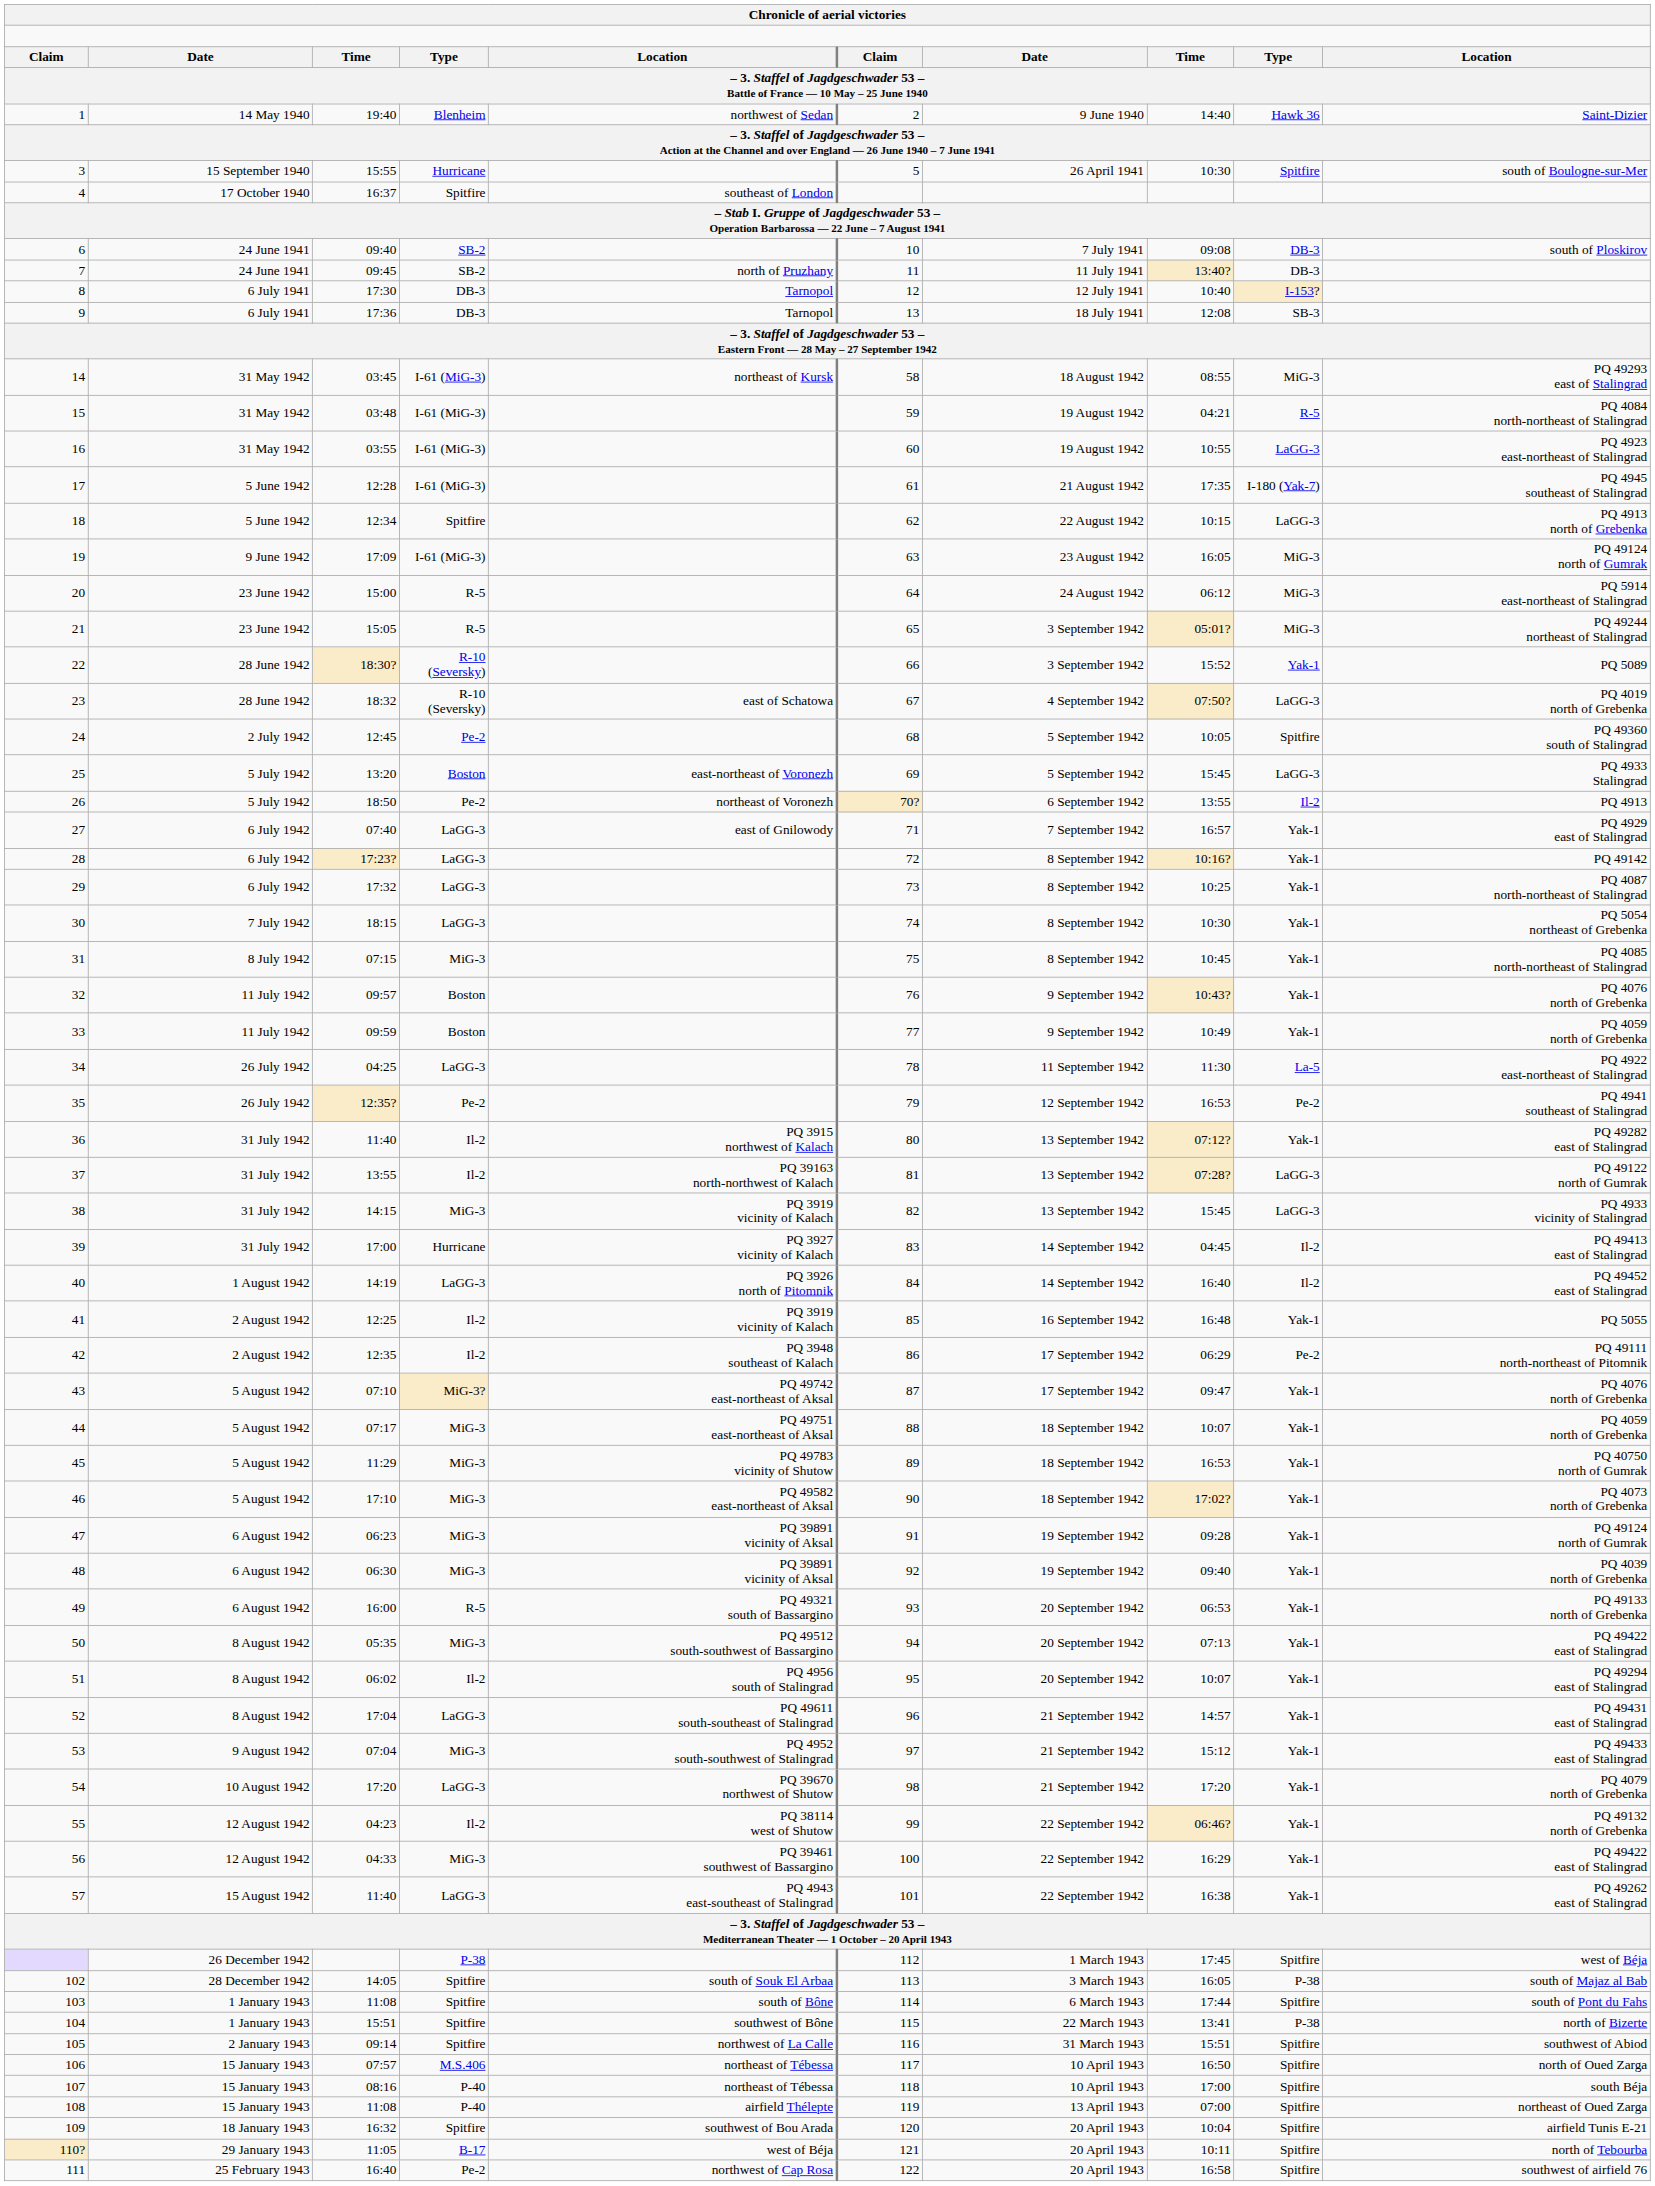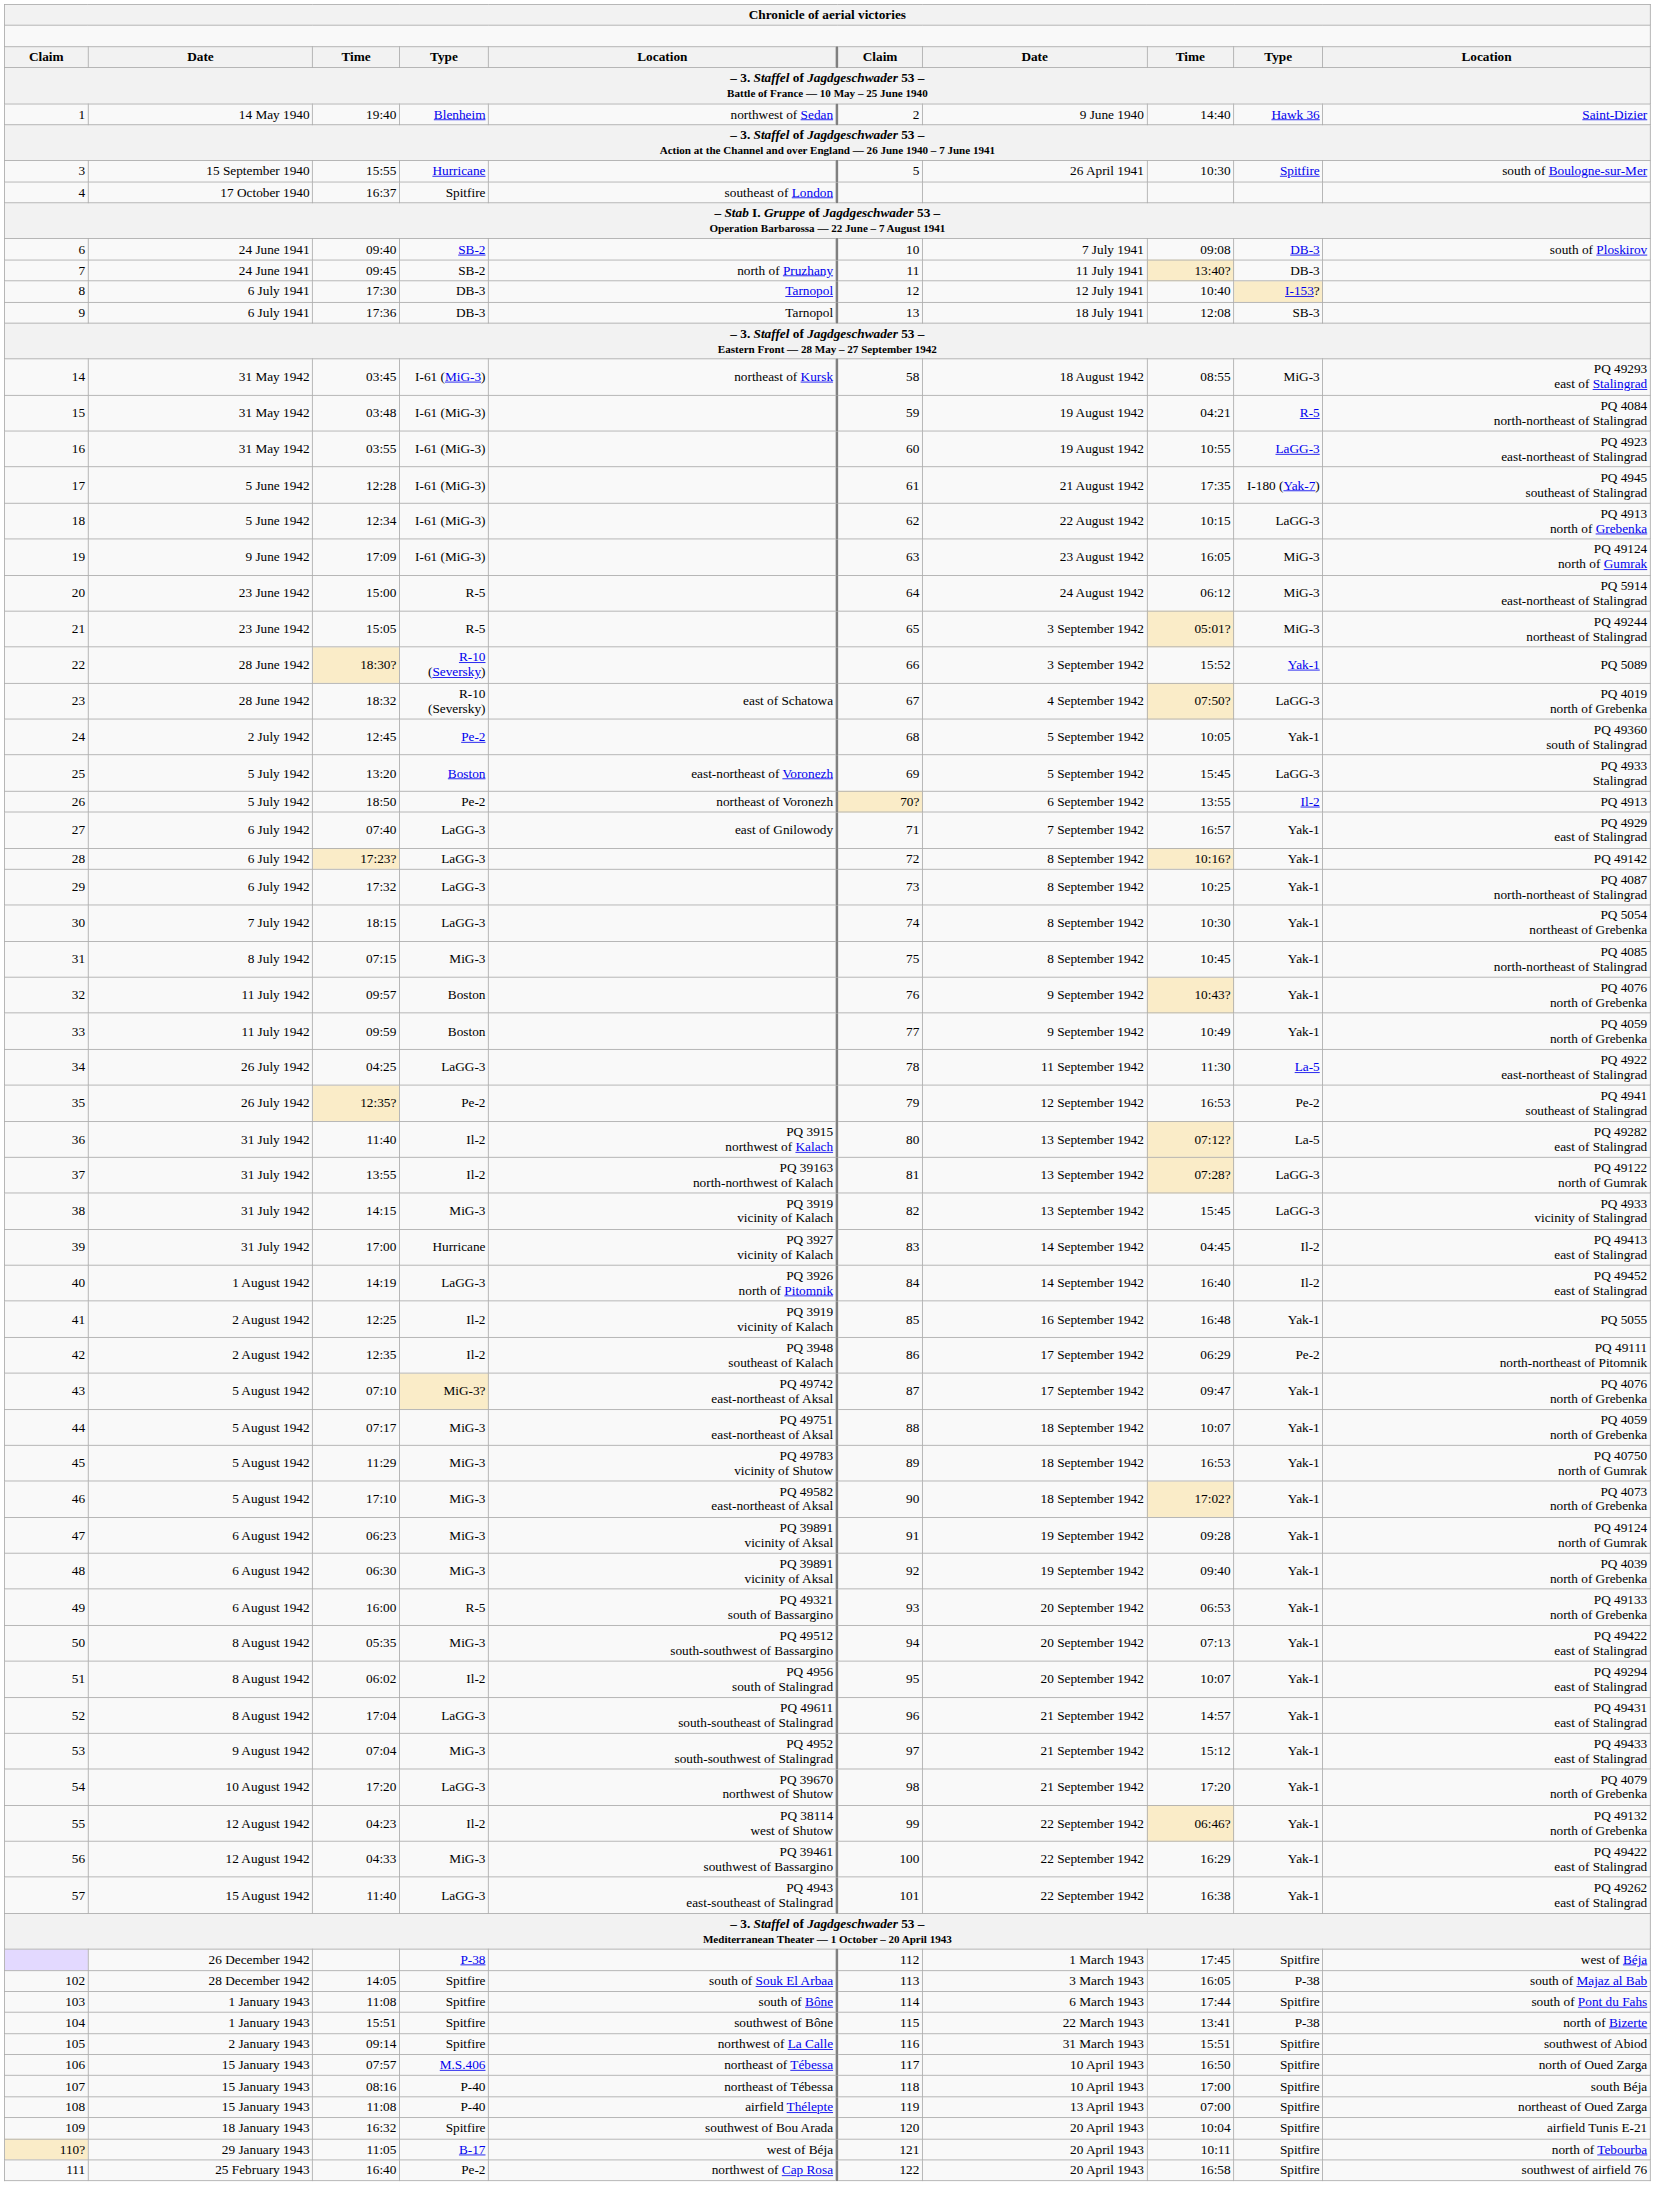(466, 521) Spitfire -> (450, 521) I-61 (MiG-3)
(1300, 737) Spitfire -> (1304, 737) Yak-1
(1304, 1139) Yak-1 -> (1307, 1139) La-5
